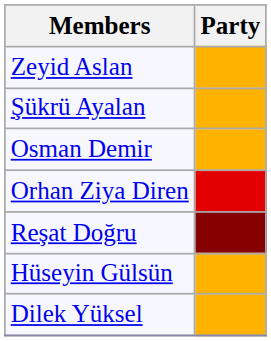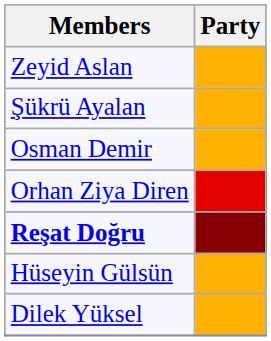(74, 232) normal -> (78, 232) bold
